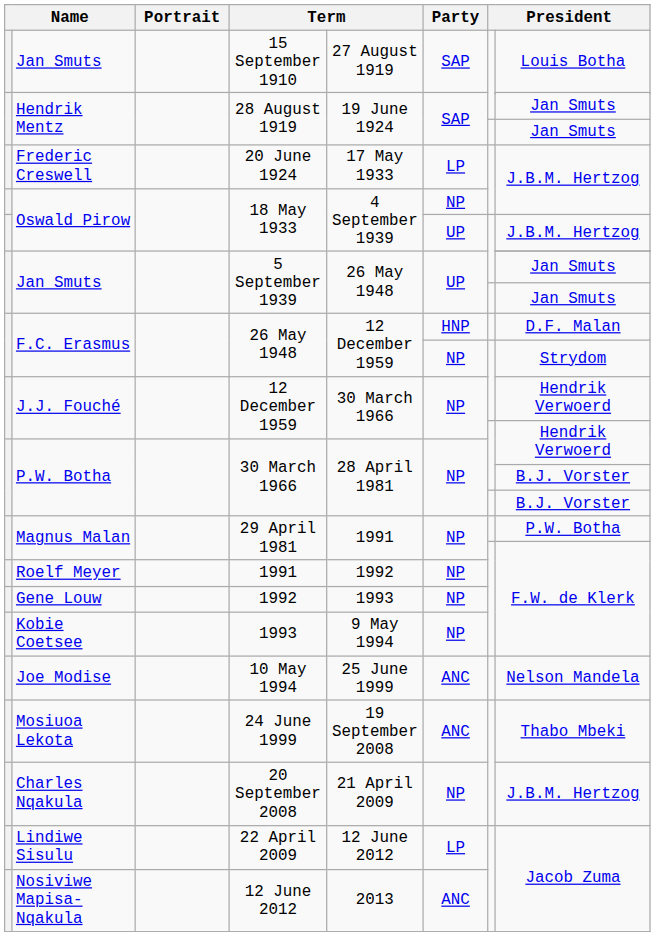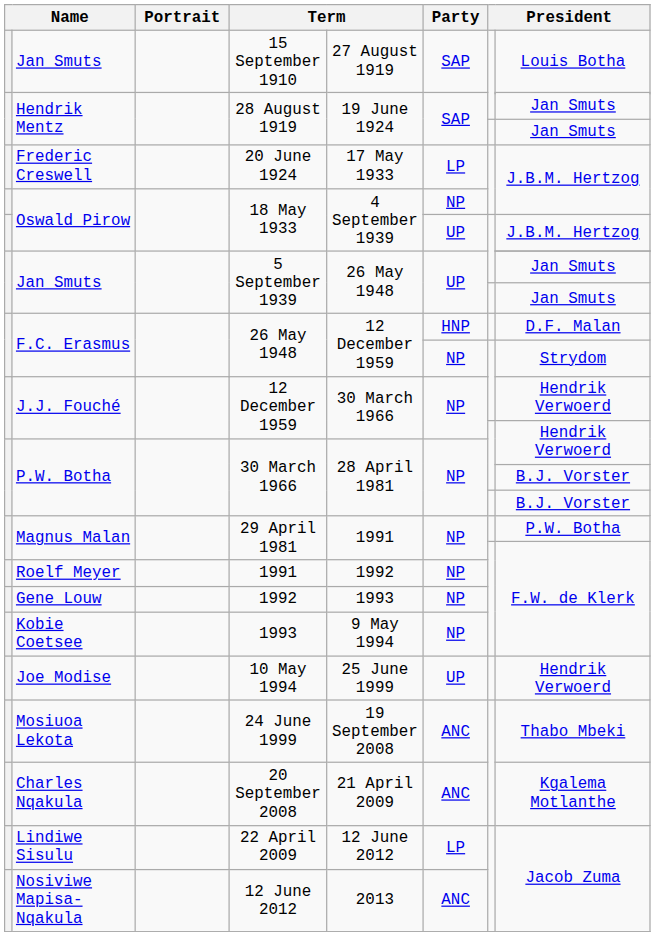(456, 678) ANC -> (456, 678) UP
(573, 678) Nelson Mandela -> (573, 678) Hendrik Verwoerd
(456, 794) NP -> (456, 794) ANC
(573, 794) J.B.M. Hertzog -> (573, 794) Kgalema Motlanthe
